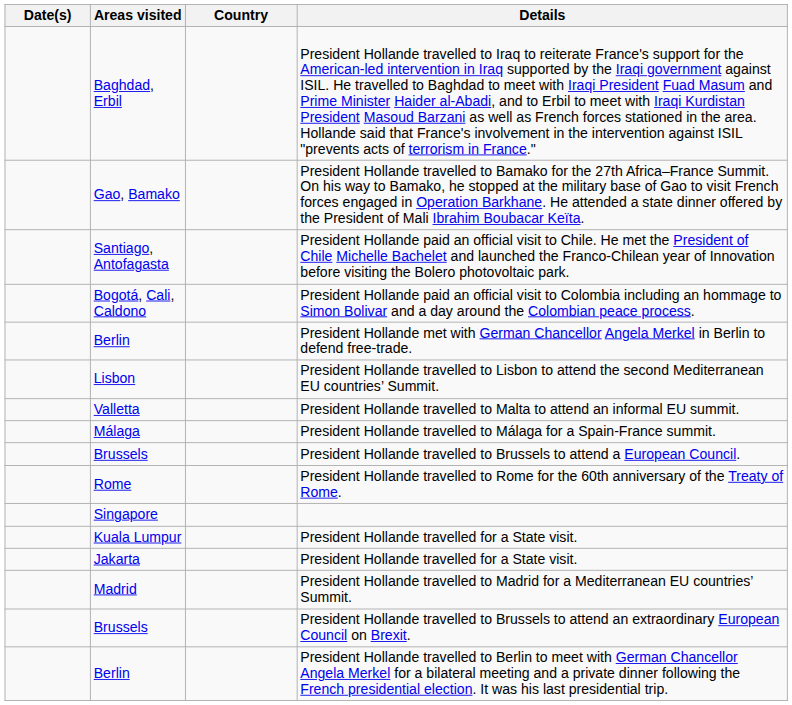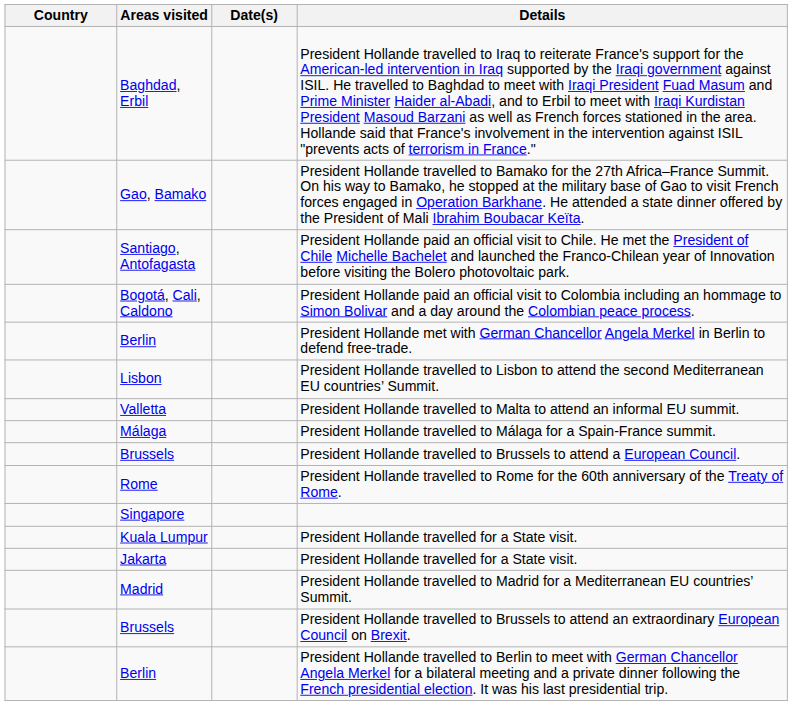columns swapped: (241, 15) <-> (48, 15)
